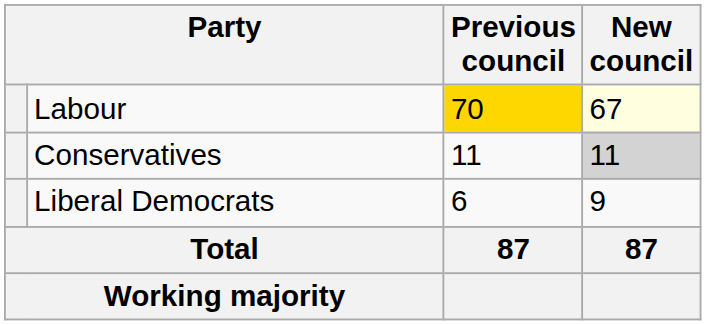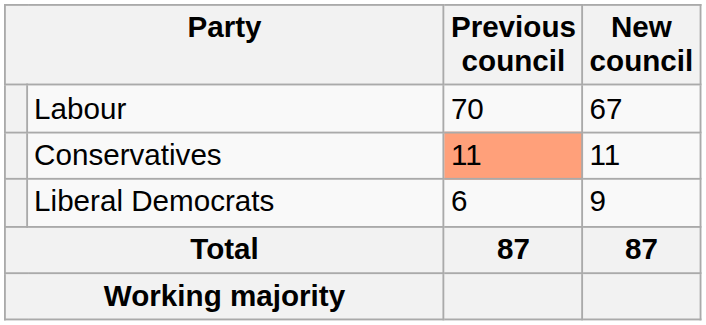(467, 108) gold background -> (467, 108) no background
(606, 108) lightyellow background -> (606, 108) no background
(466, 155) no background -> (466, 155) lightsalmon background
(605, 155) lightgrey background -> (605, 155) no background
